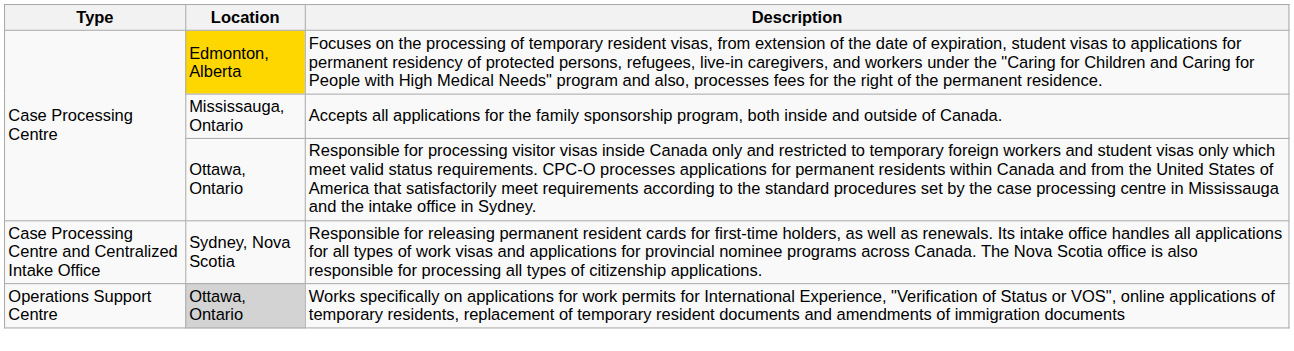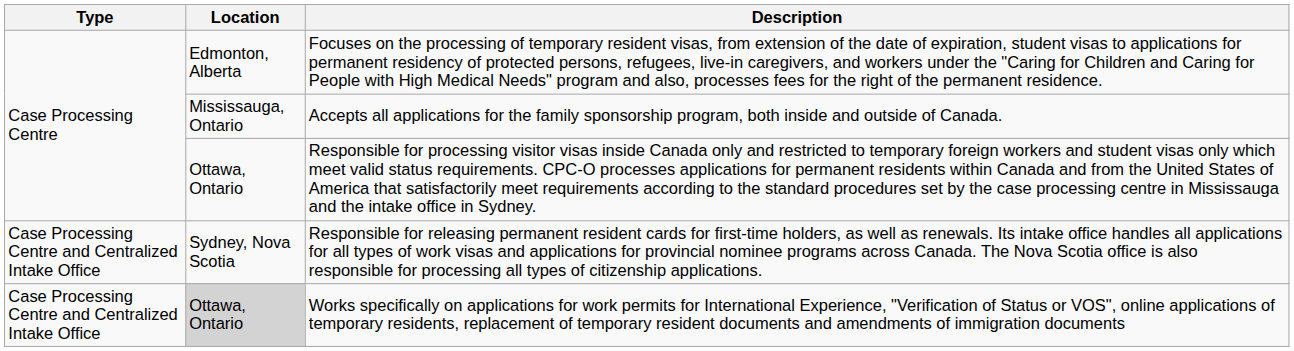(229, 62) gold background -> (229, 62) no background
(80, 305) Operations Support Centre -> (93, 315) Case Processing Centre and Centralized Intake Office
